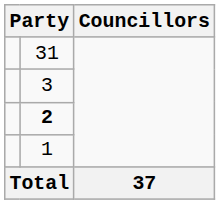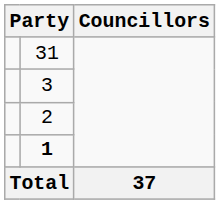(47, 118) bold -> (47, 118) normal
(47, 151) normal -> (47, 151) bold
